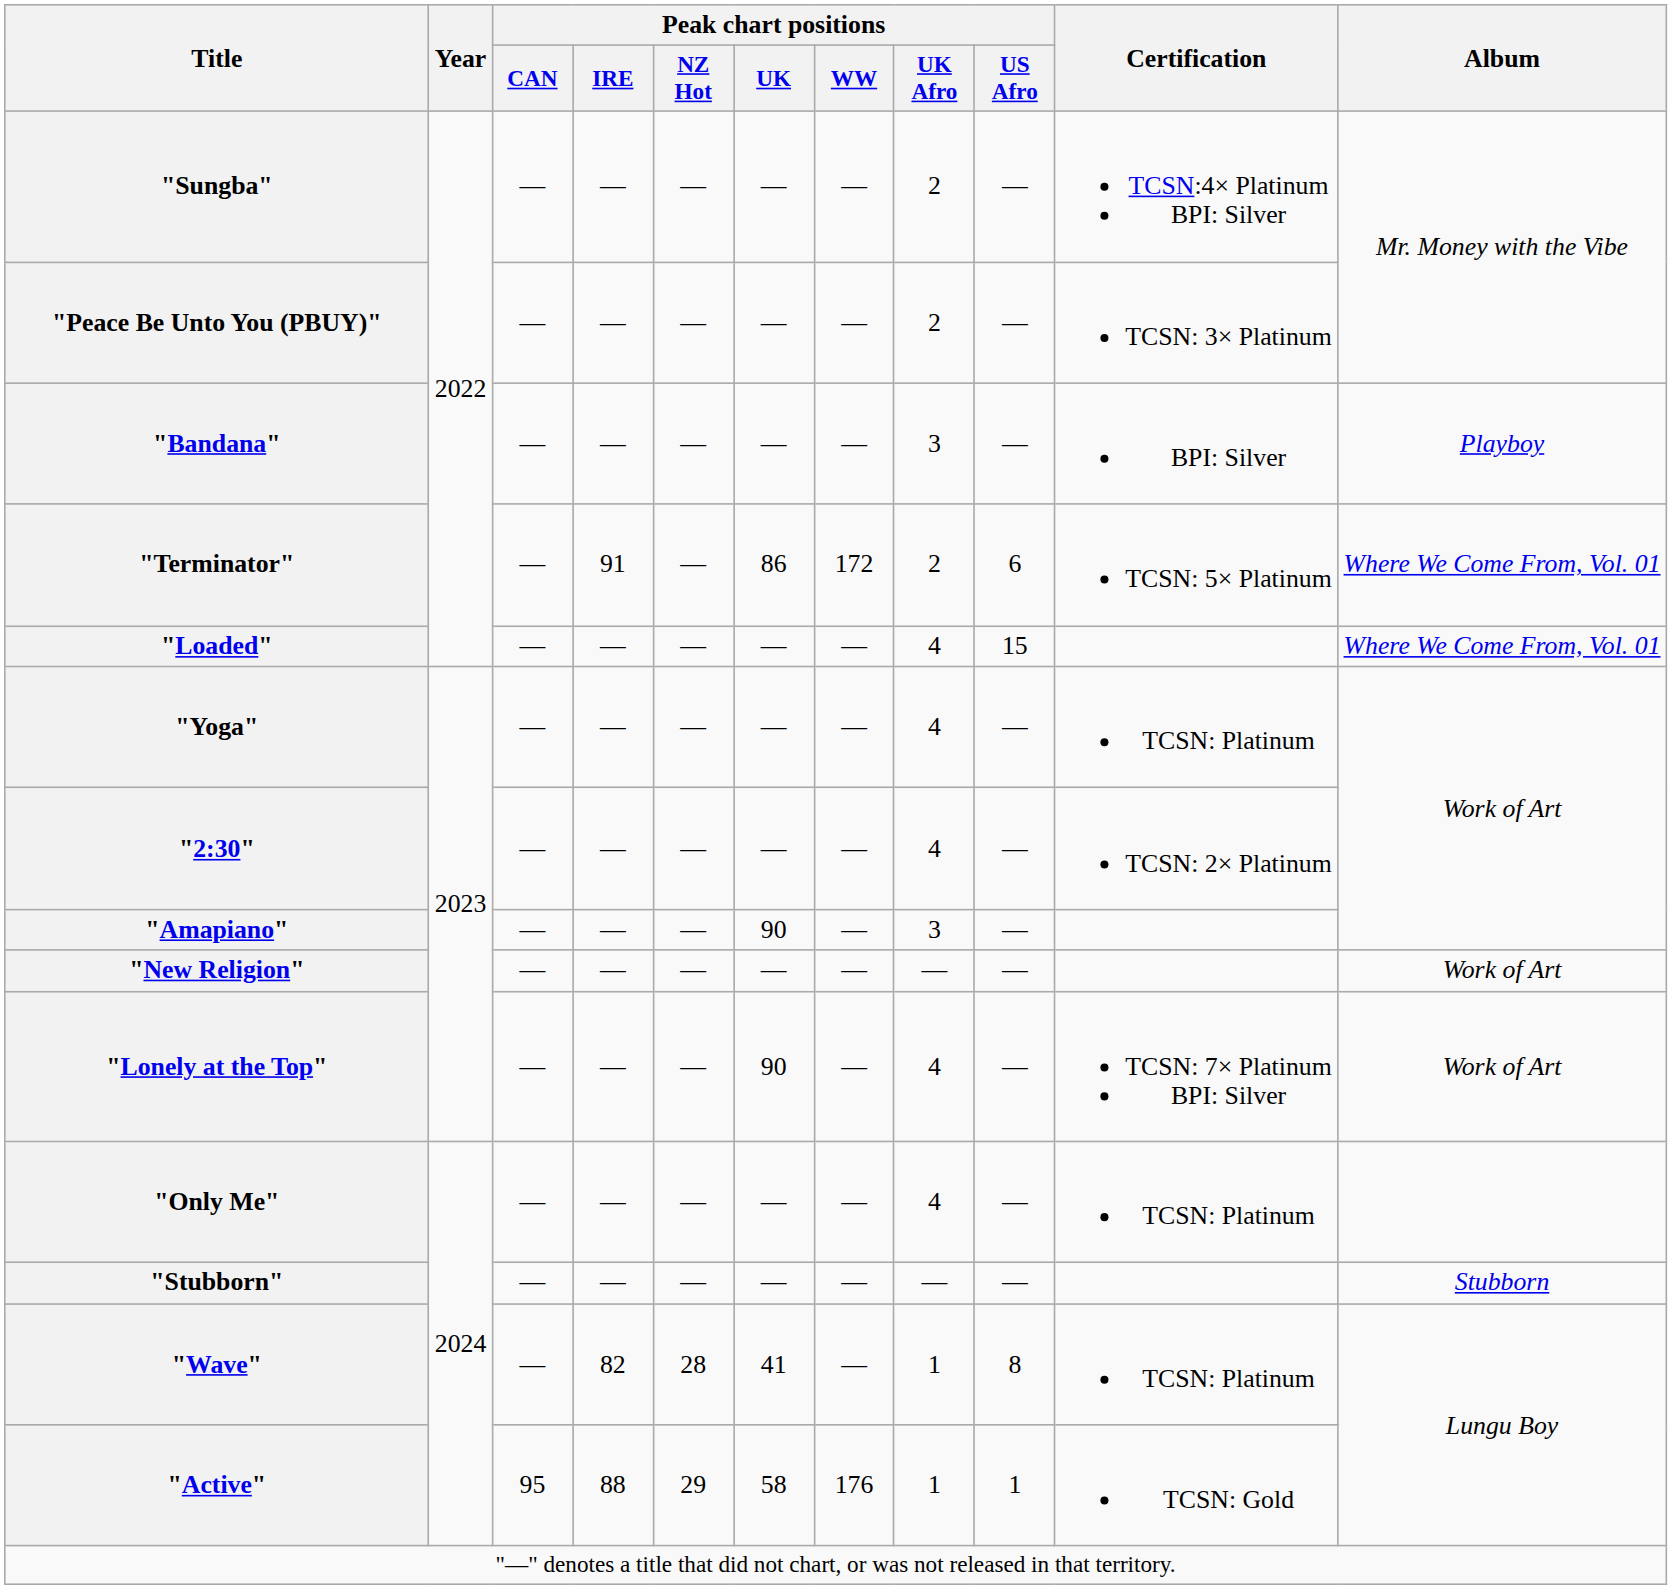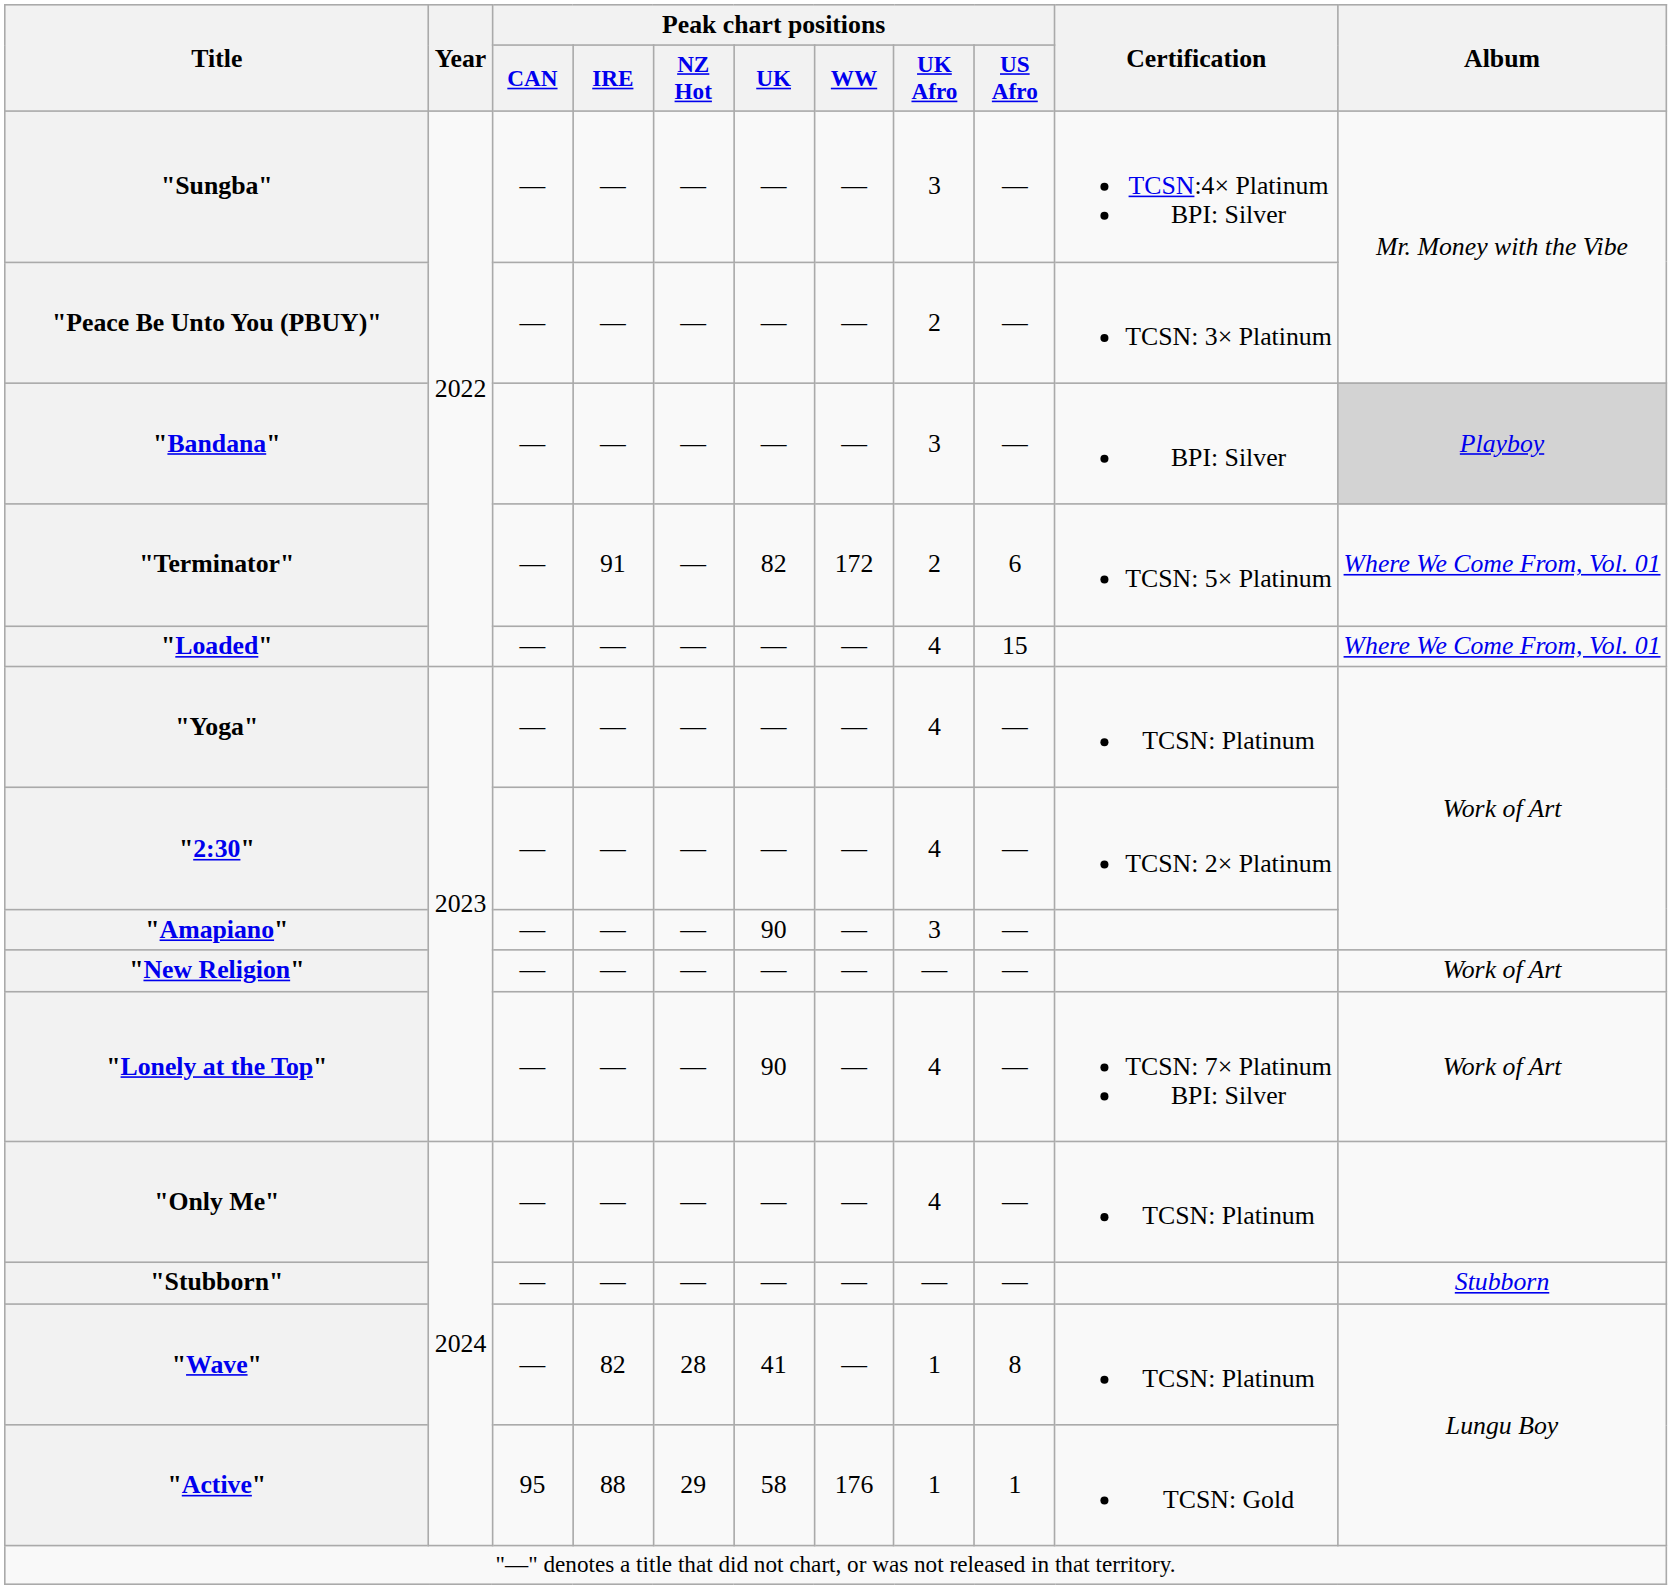(934, 186) 2 -> (934, 186) 3
(1502, 443) no background -> (1502, 443) lightgrey background
(774, 564) 86 -> (774, 564) 82
